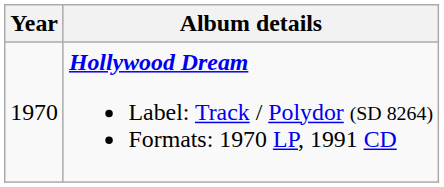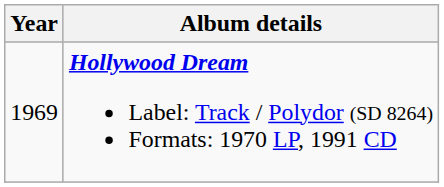(34, 111) 1970 -> (34, 111) 1969
